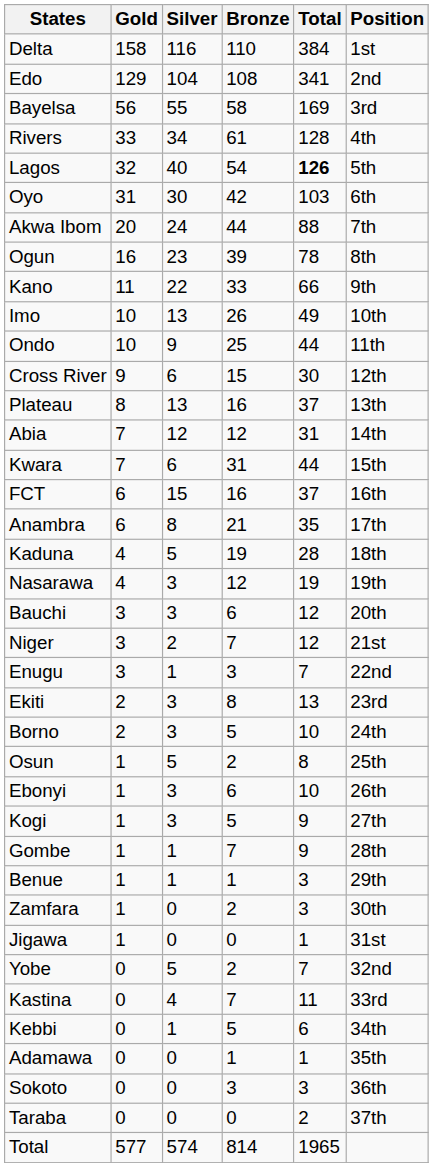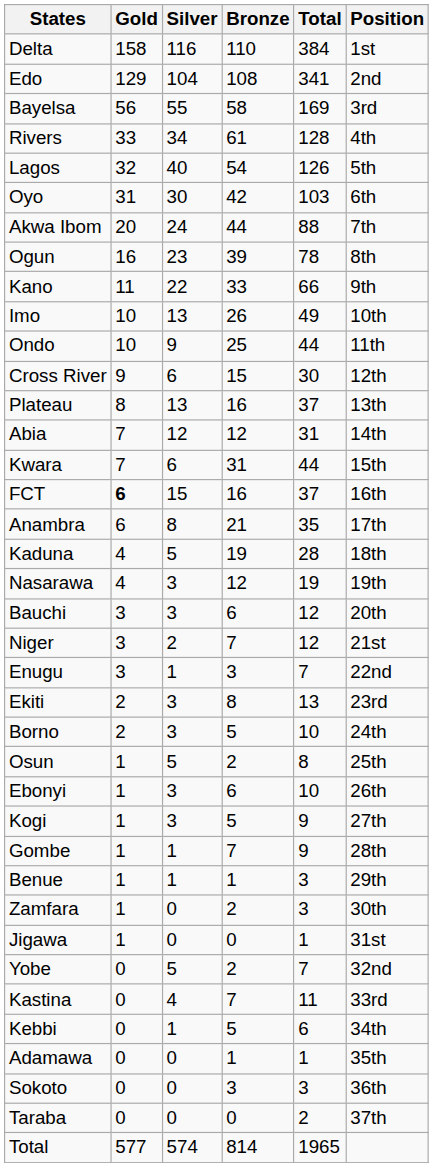(314, 167) bold -> (314, 167) normal
(121, 494) normal -> (121, 494) bold
